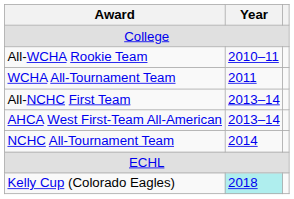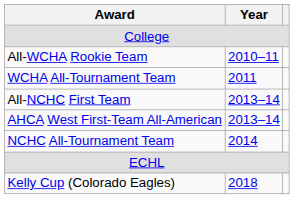(243, 183) paleturquoise background -> (243, 183) no background
